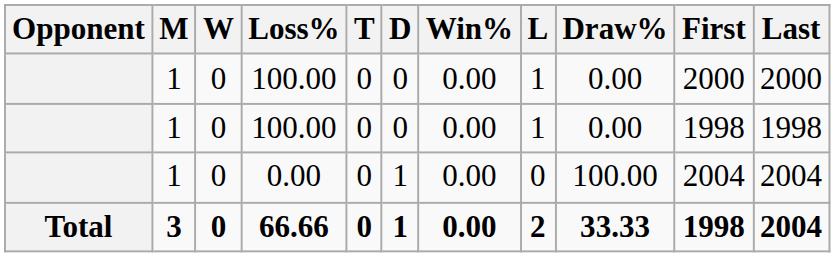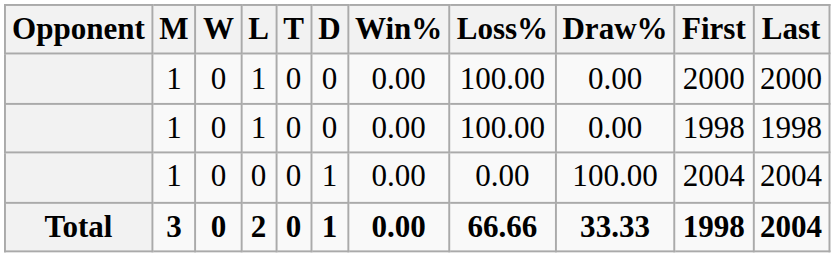columns swapped: (538, 29) <-> (294, 29)
